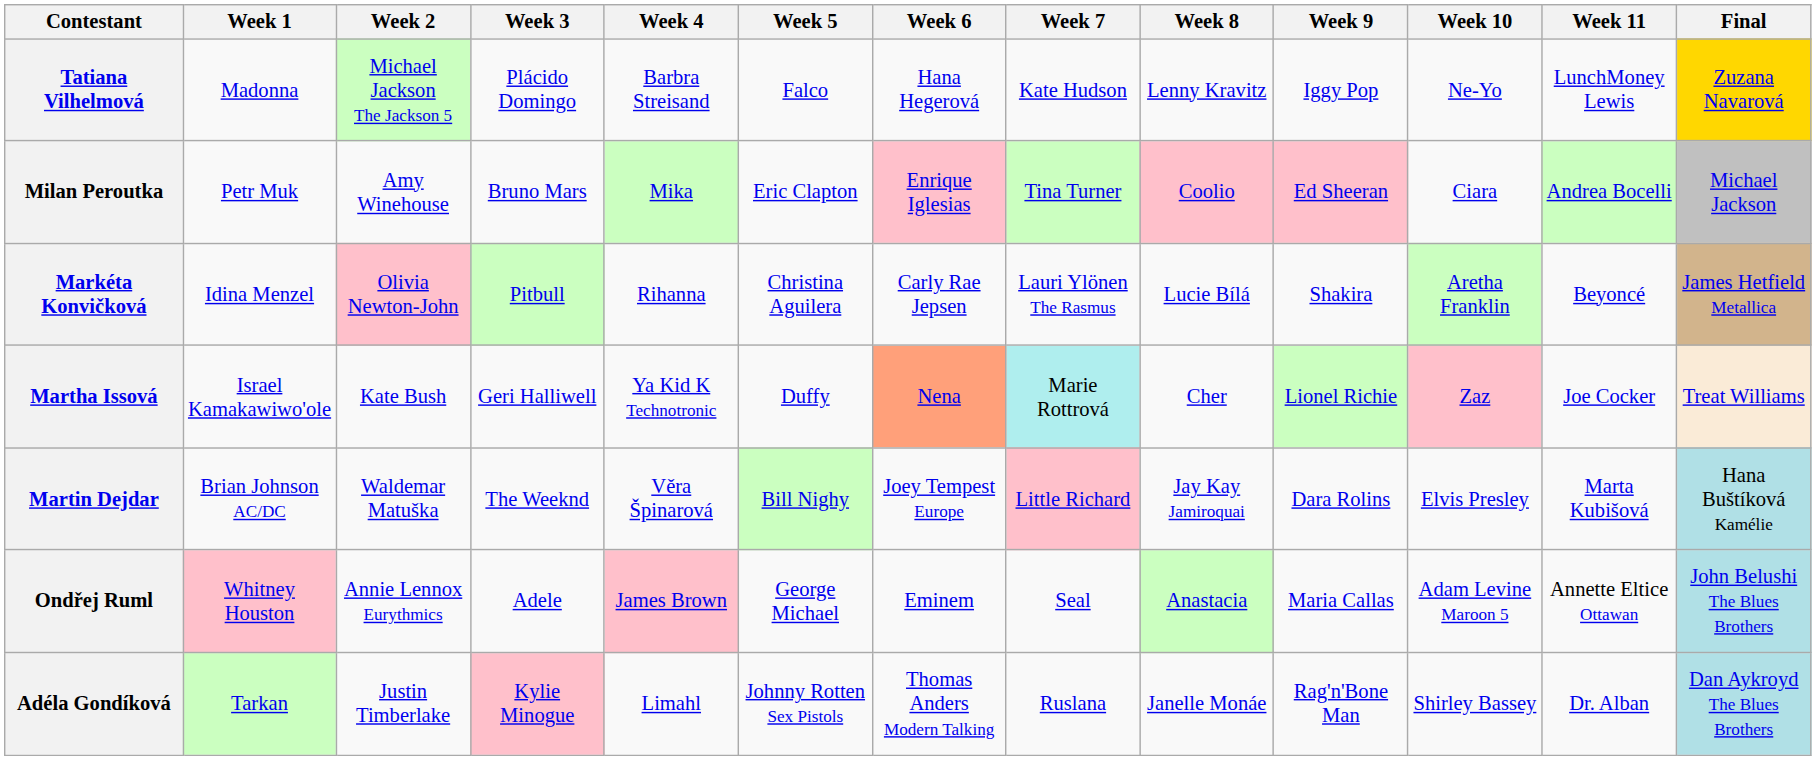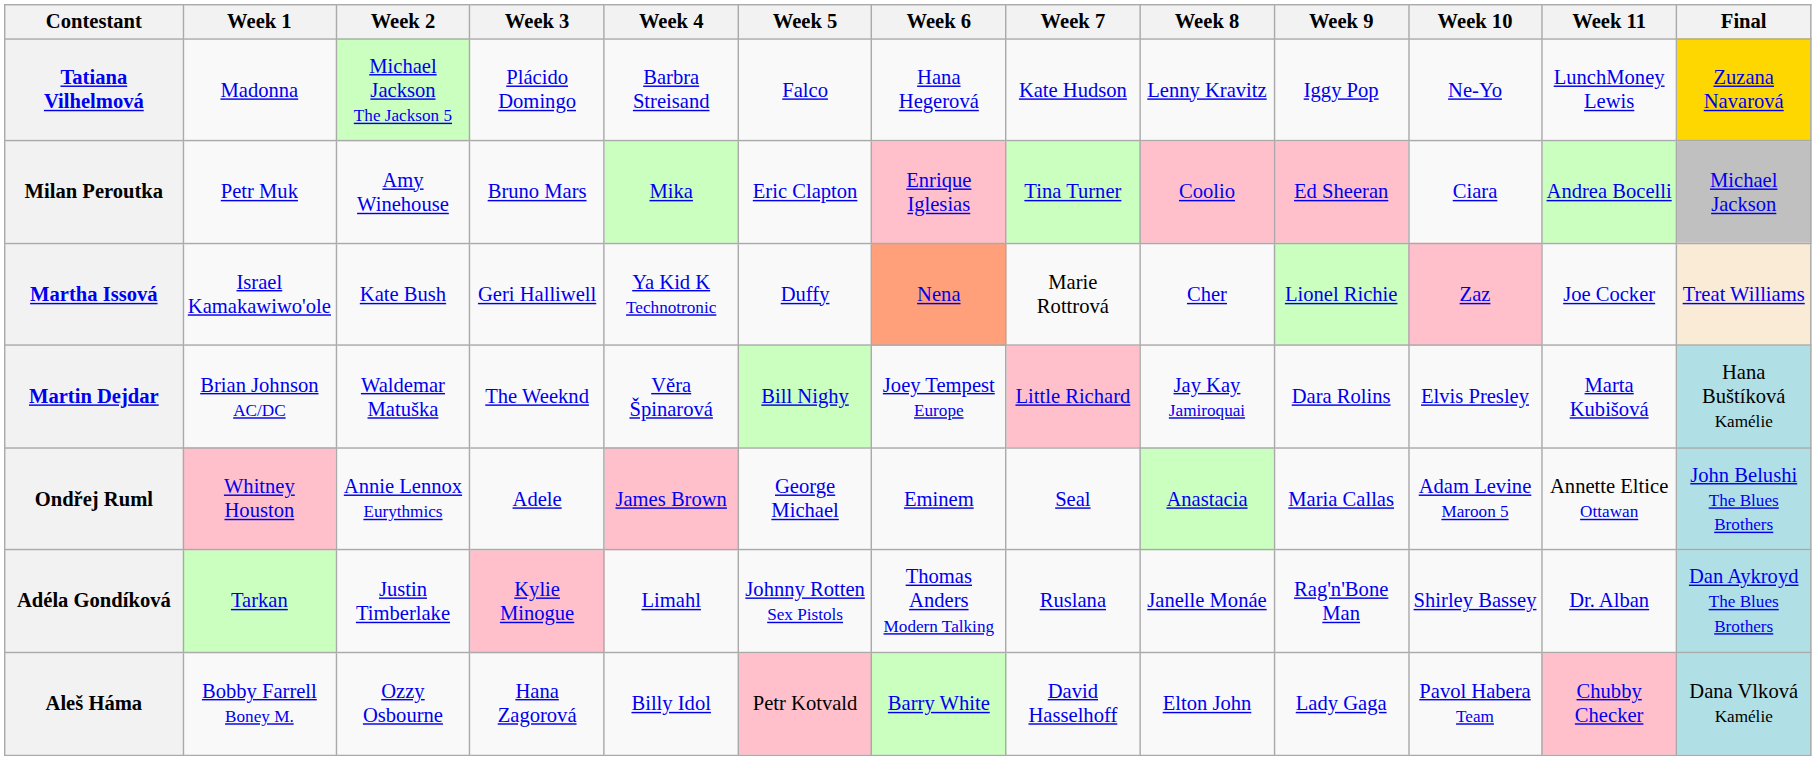- row: (94, 294)
(1073, 396) paleturquoise background -> (1073, 294) no background
+ row: (94, 703)
